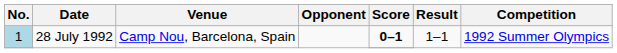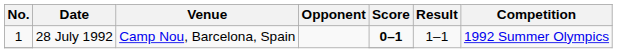(19, 36) lightblue background -> (19, 36) no background
